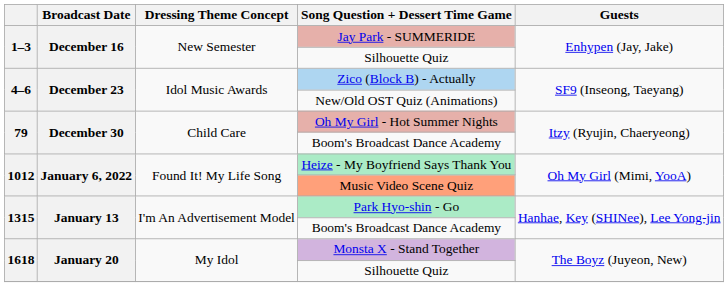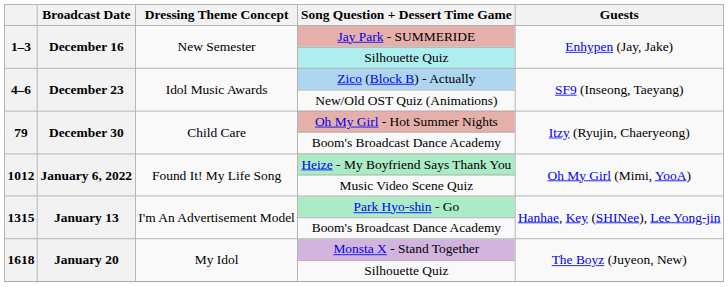(406, 57) no background -> (406, 57) paleturquoise background
(406, 185) lightsalmon background -> (406, 185) no background
